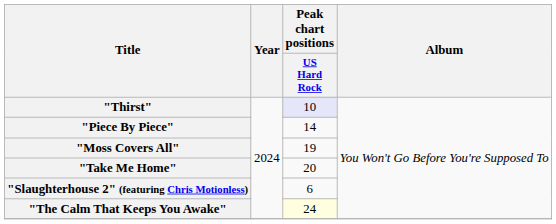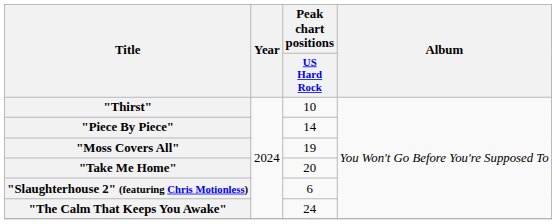(310, 107) lavender background -> (310, 107) no background
(310, 208) lightyellow background -> (310, 208) no background
